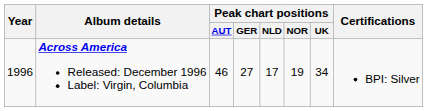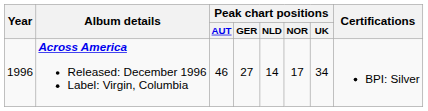(272, 72) 17 -> (272, 72) 14
(297, 72) 19 -> (297, 72) 17
